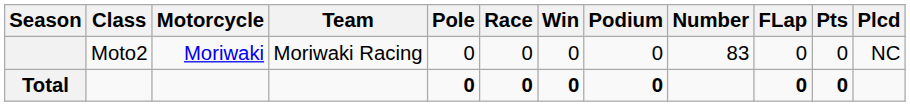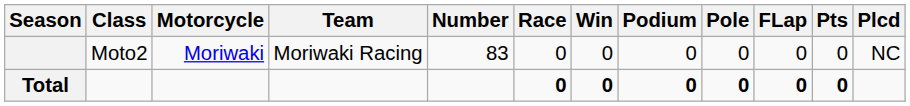columns swapped: (711, 20) <-> (453, 20)
